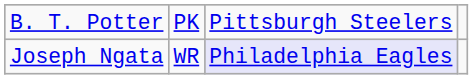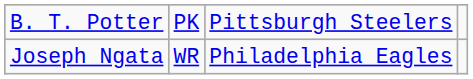(331, 57) lavender background -> (331, 57) no background
